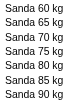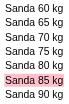(34, 80) no background -> (34, 80) pink background
